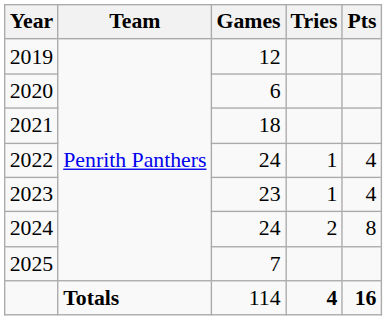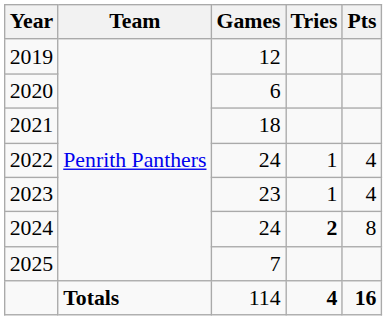(332, 228) normal -> (332, 228) bold
